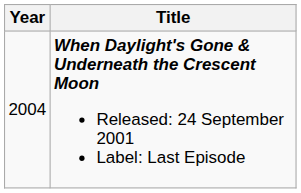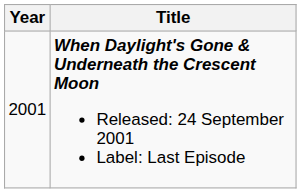(27, 109) 2004 -> (27, 109) 2001
